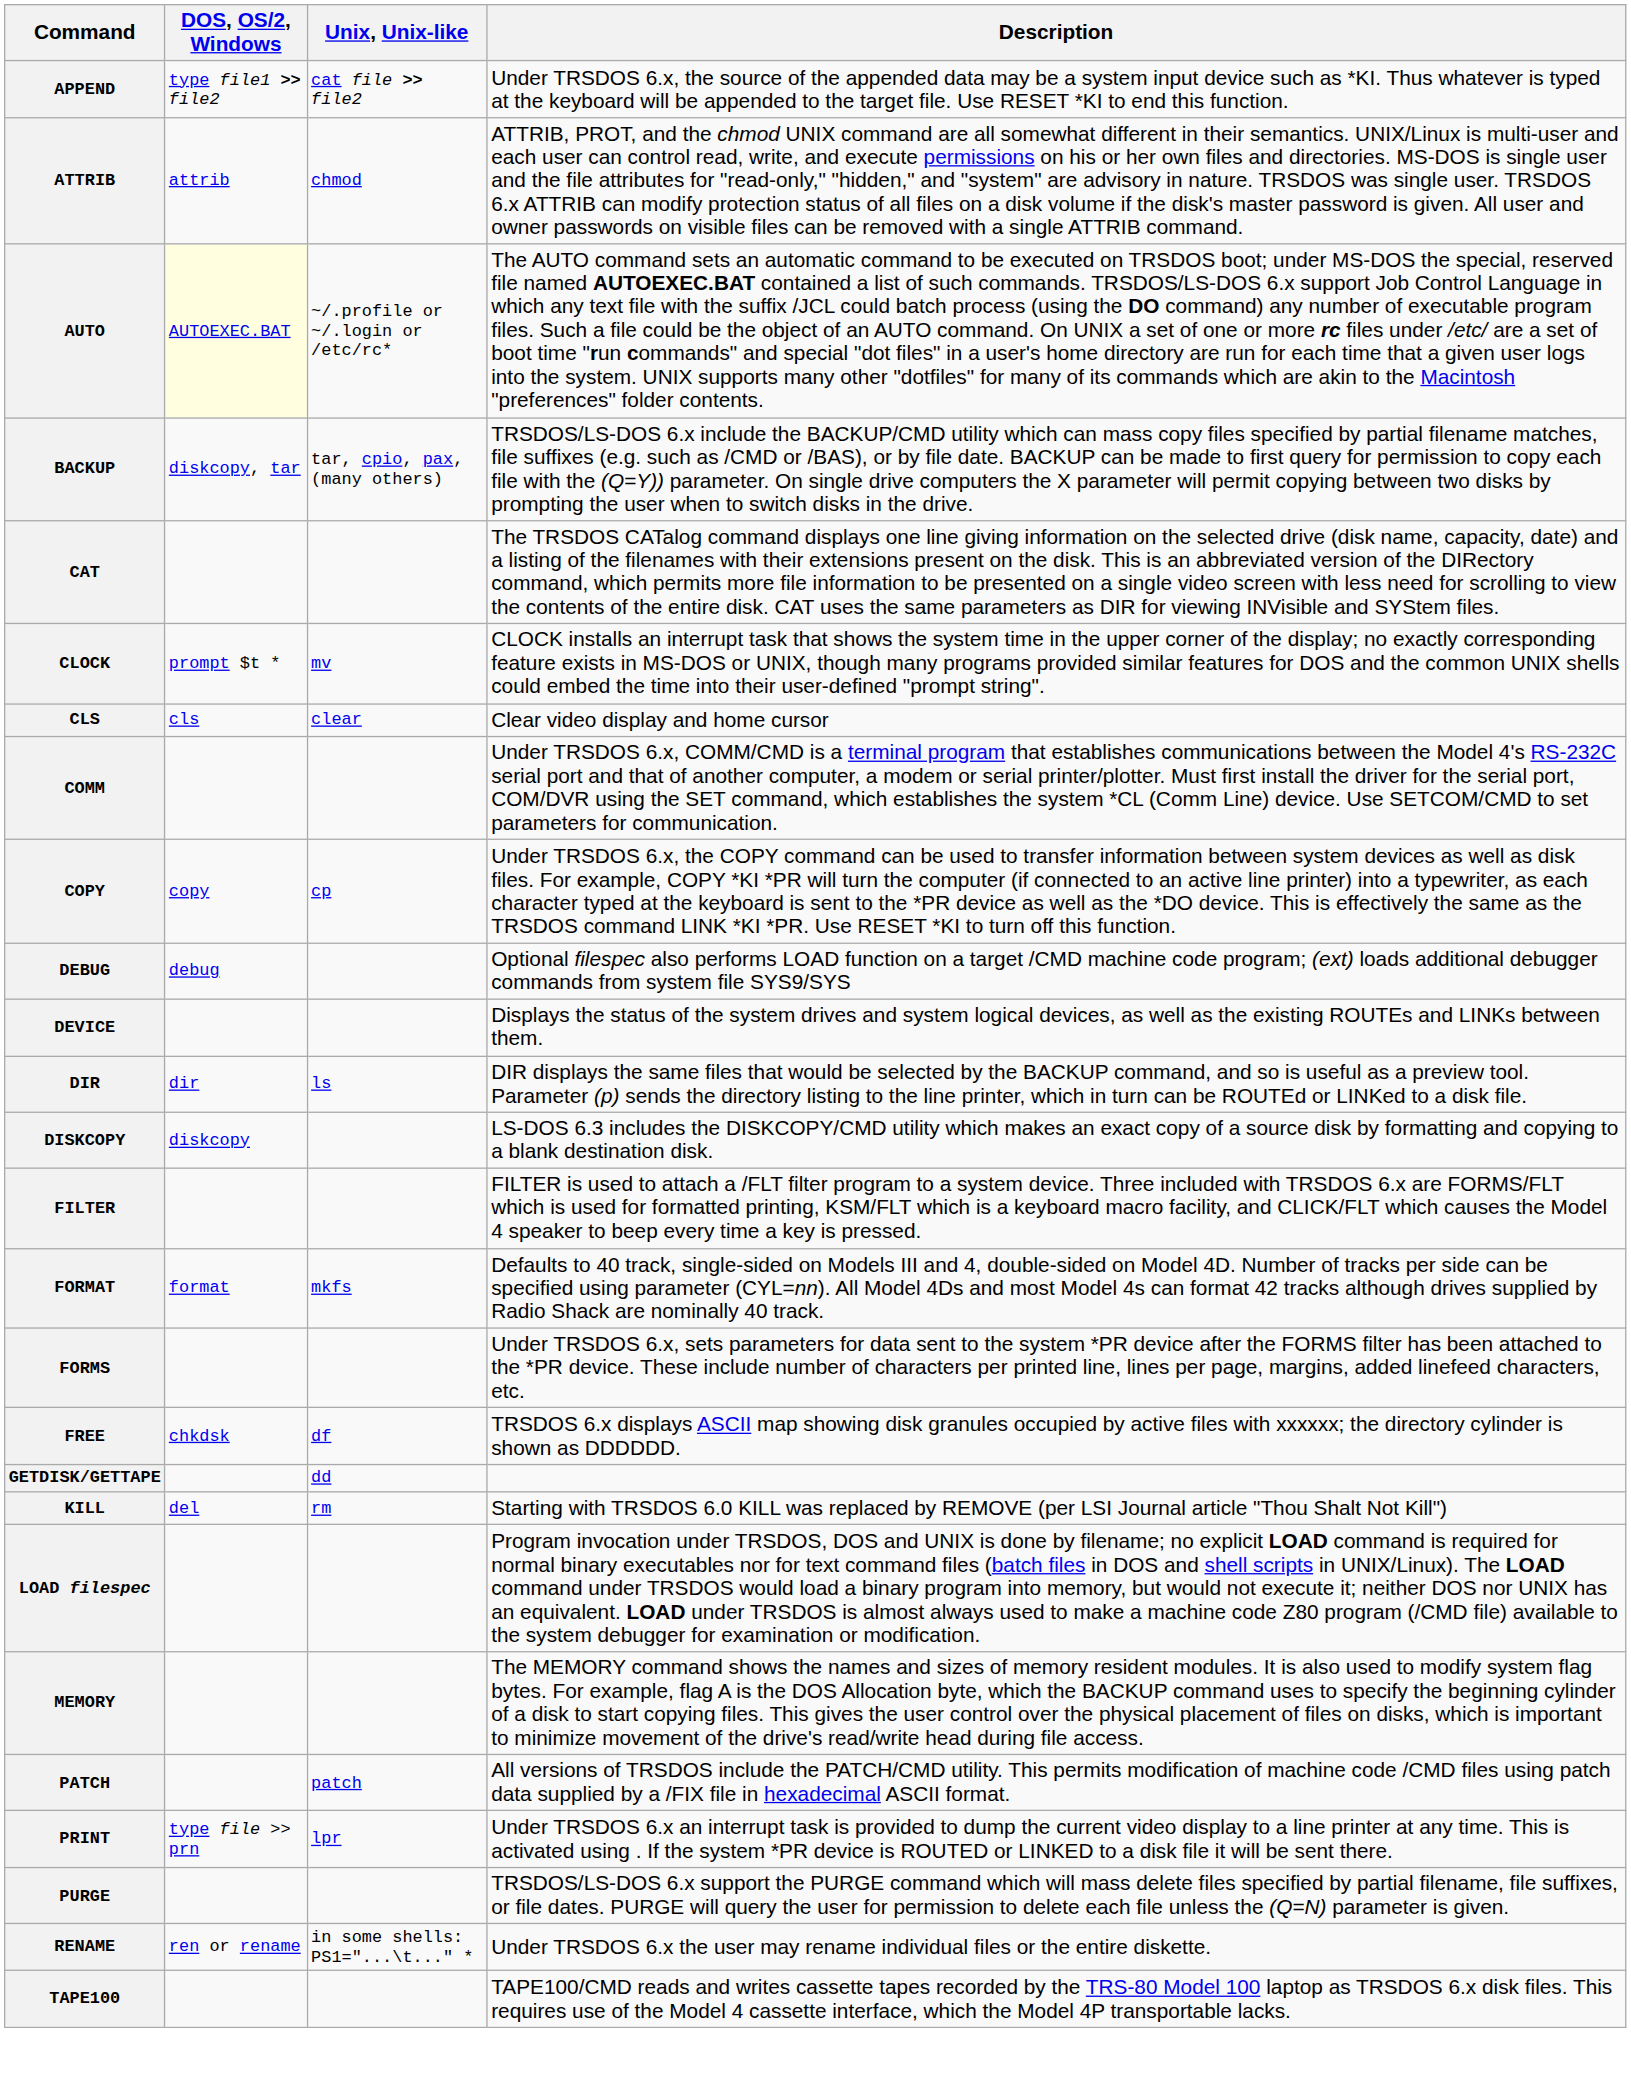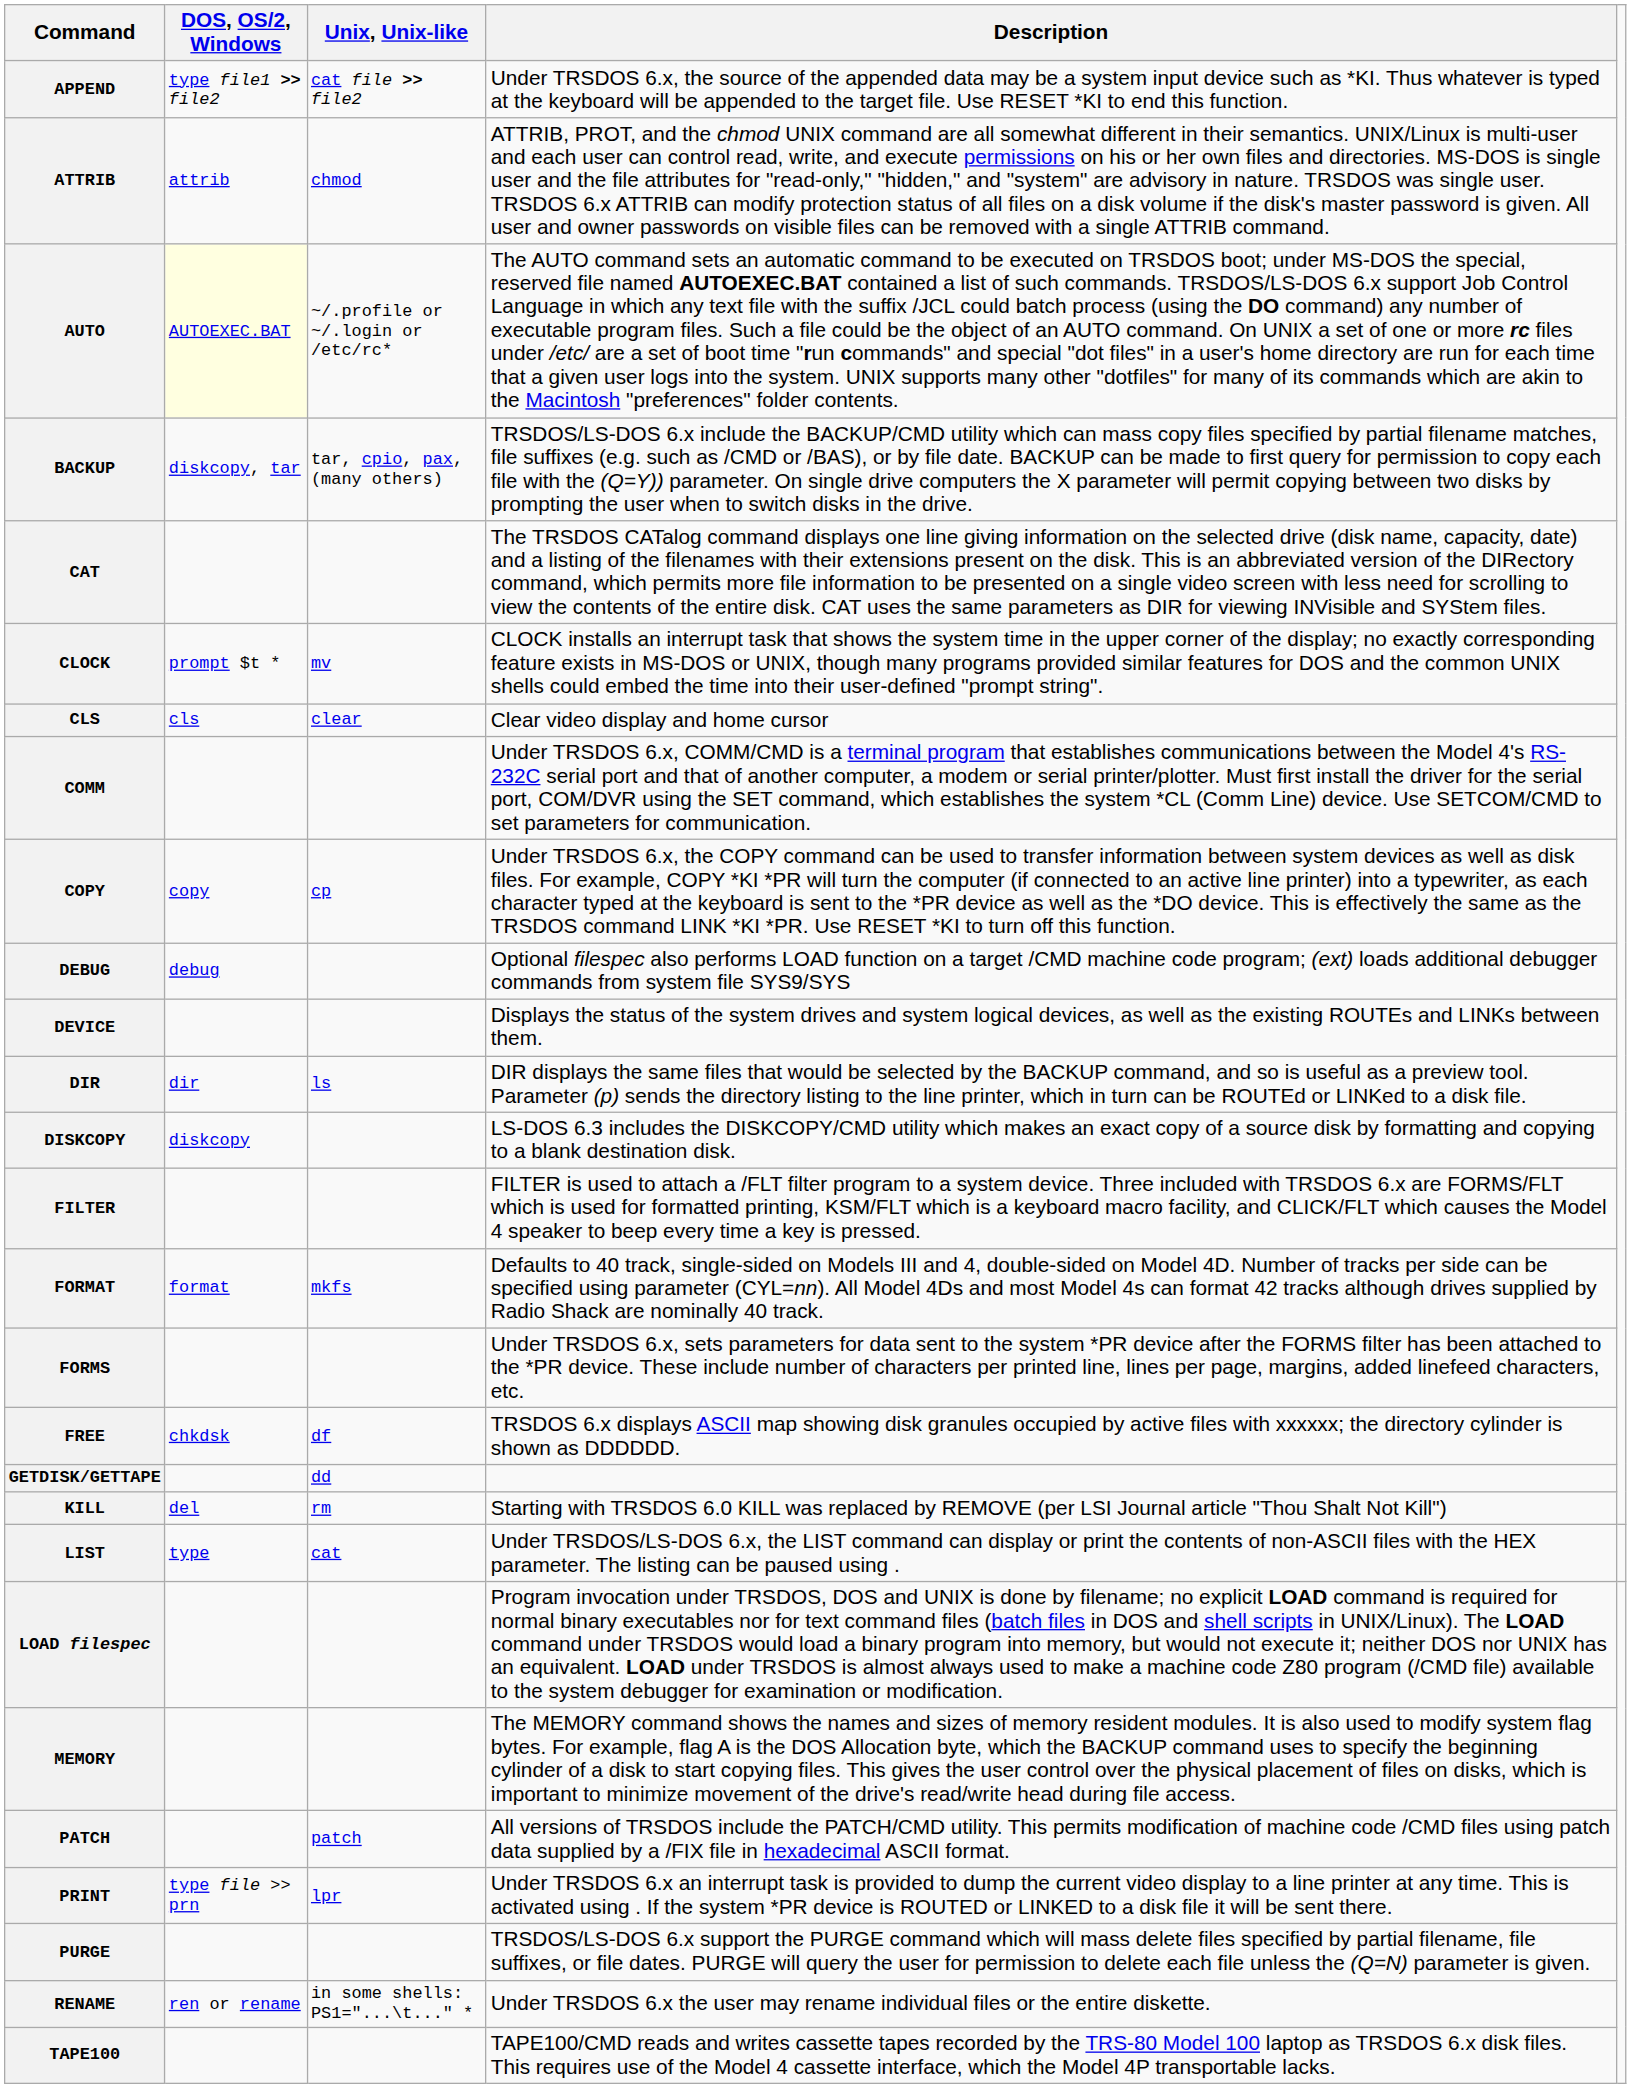+ row: (85, 1553)
